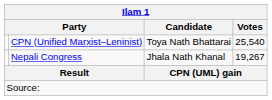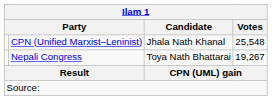(189, 42) Toya Nath Bhattarai -> (186, 42) Jhala Nath Khanal
(250, 42) 25,540 -> (250, 42) 25,548
(186, 57) Jhala Nath Khanal -> (189, 57) Toya Nath Bhattarai
